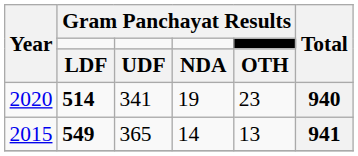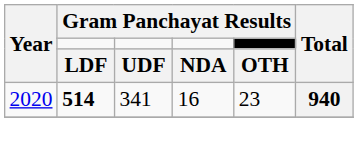(188, 99) 19 -> (188, 99) 16
- row: (31, 133)
